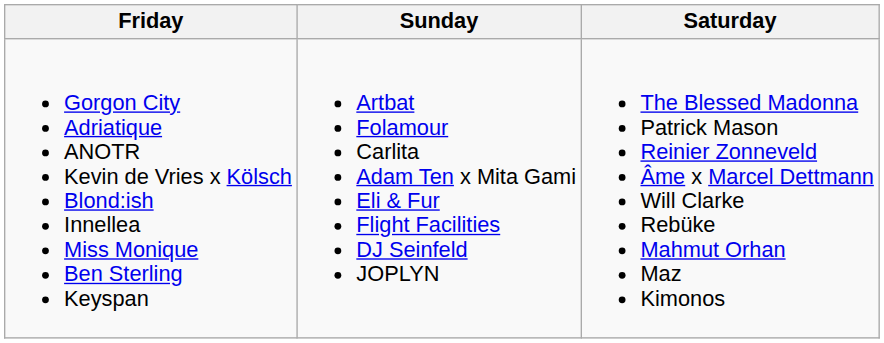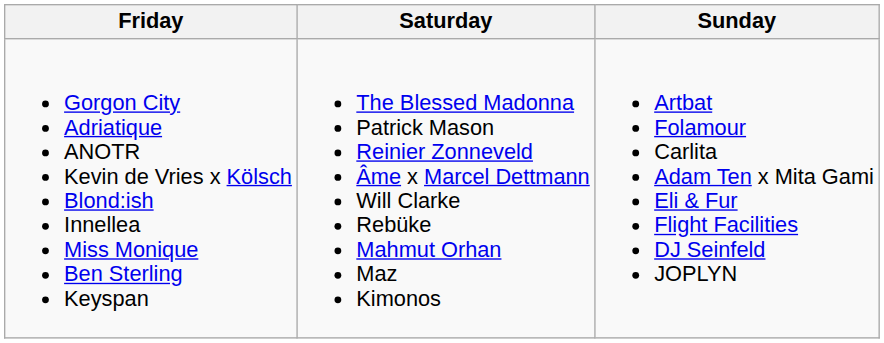columns swapped: (730, 21) <-> (439, 21)
